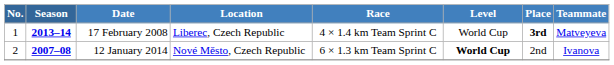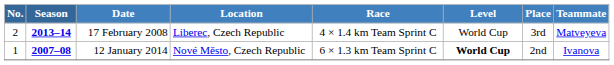(15, 32) 1 -> (15, 32) 2
(538, 32) bold -> (538, 32) normal
(15, 51) 2 -> (15, 51) 1
